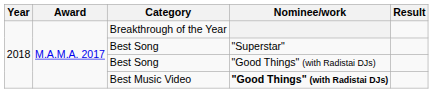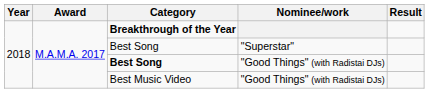(168, 29) normal -> (173, 29) bold
(134, 63) normal -> (136, 63) bold
(310, 79) bold -> (313, 79) normal
